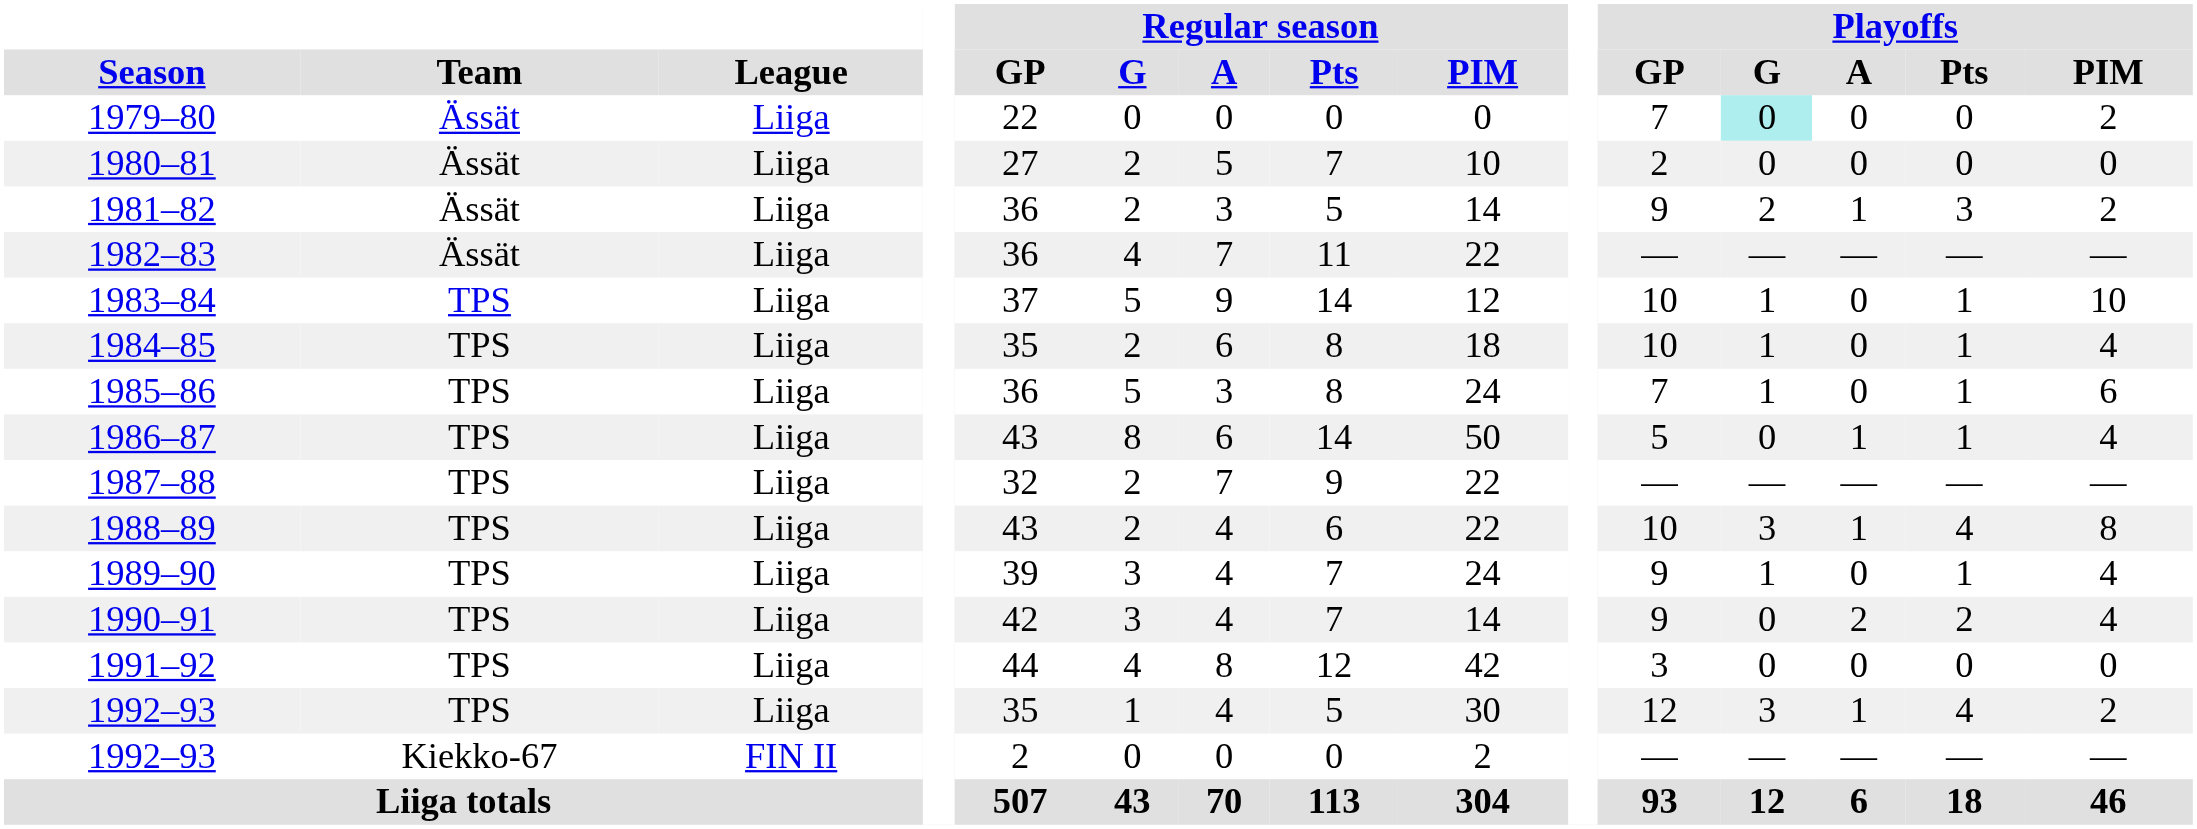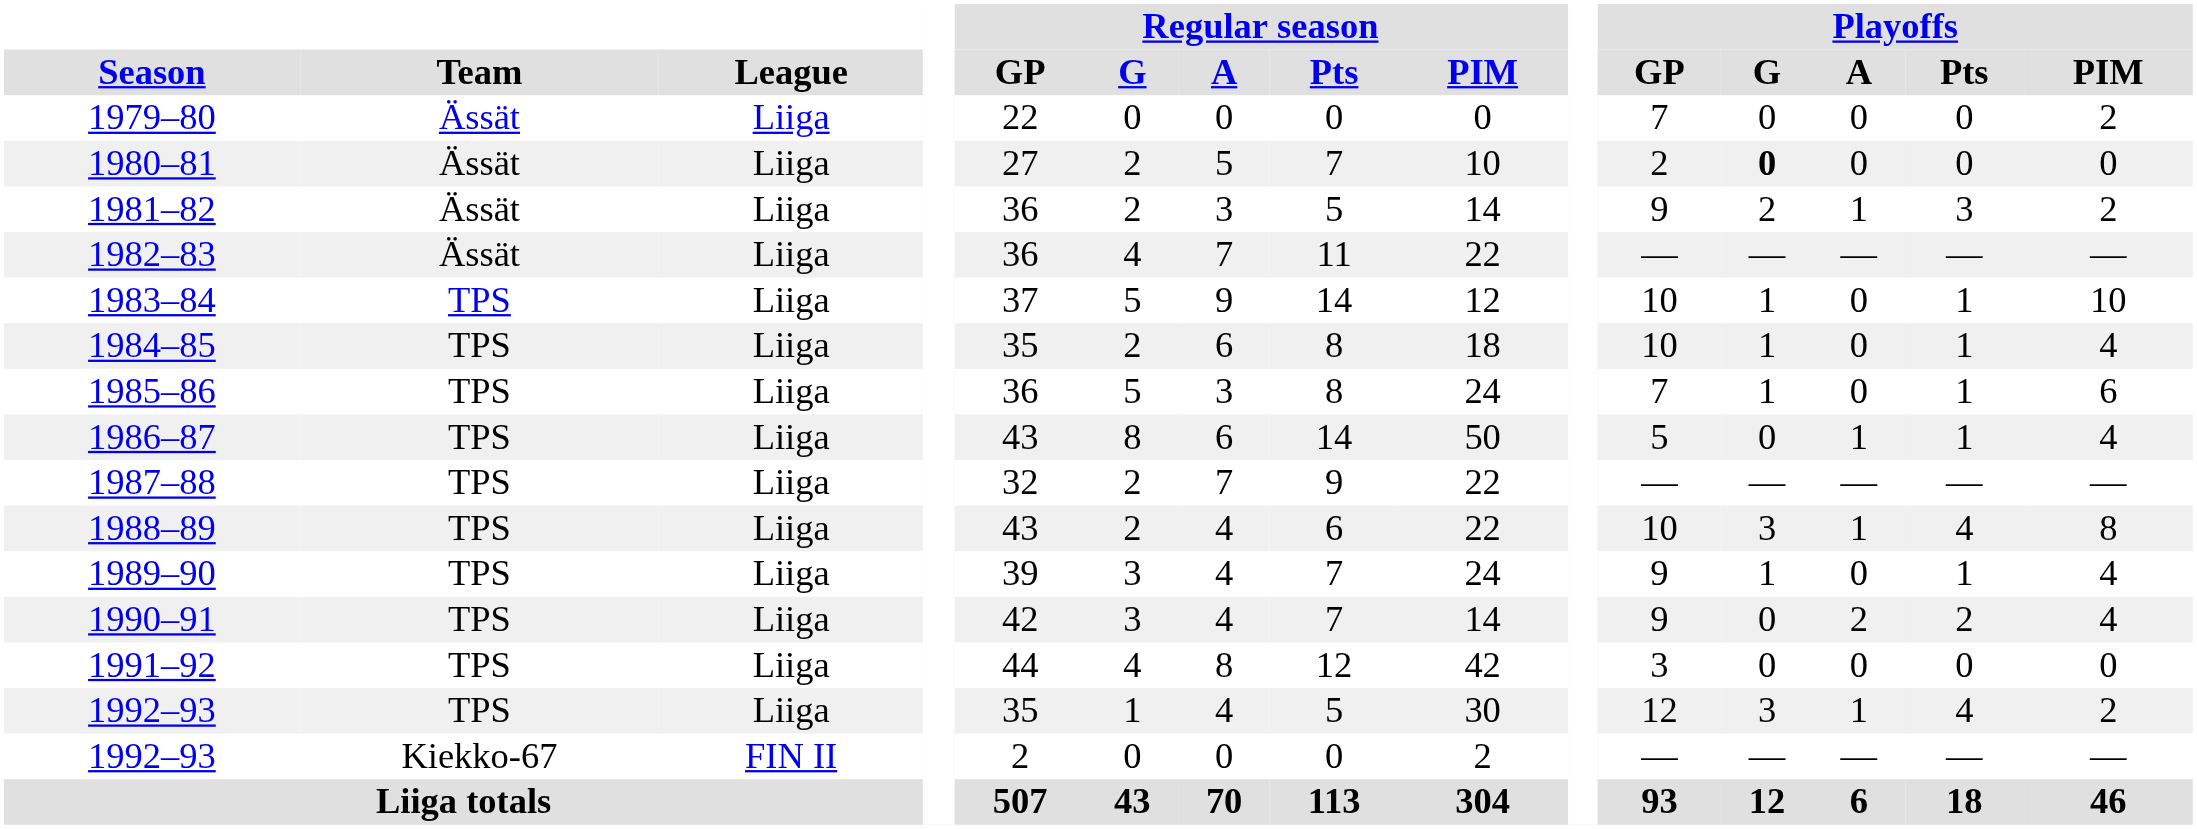(1767, 117) paleturquoise background -> (1767, 117) no background
(1767, 162) normal -> (1767, 162) bold
